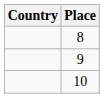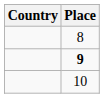(80, 59) normal -> (80, 59) bold
